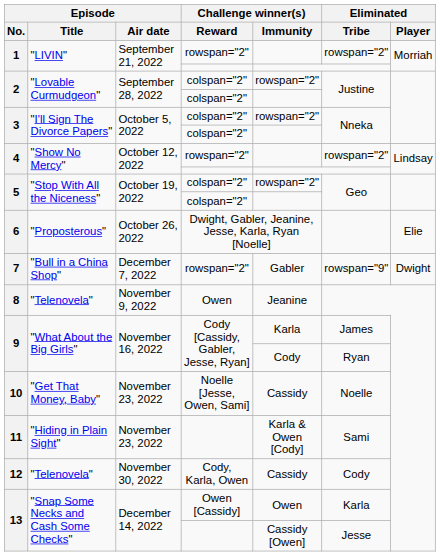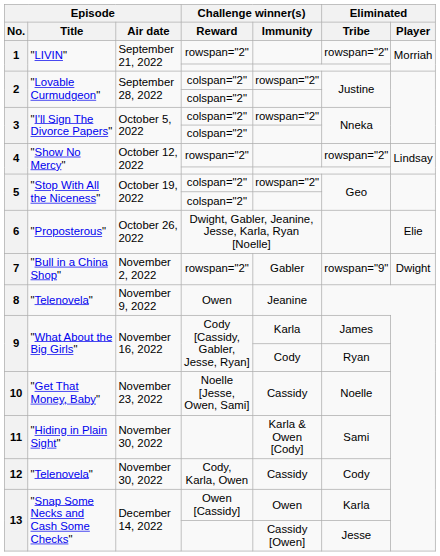(145, 269) December 7, 2022 -> (145, 269) November 2, 2022
(145, 437) November 23, 2022 -> (145, 437) November 30, 2022
